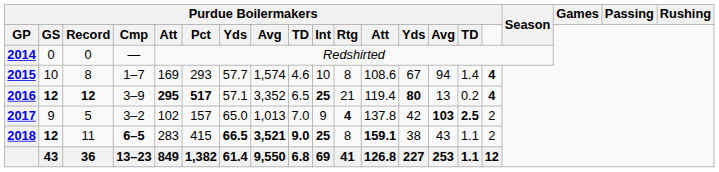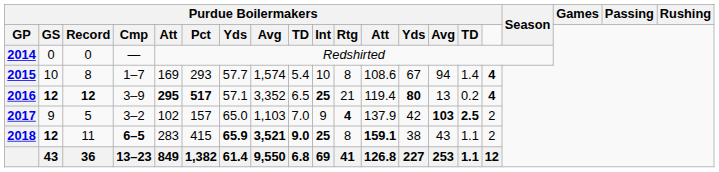(300, 75) 4.6 -> (300, 75) 5.4
(270, 116) 1,013 -> (270, 116) 1,103
(380, 116) 137.8 -> (380, 116) 137.9
(235, 136) 66.5 -> (235, 136) 65.9
